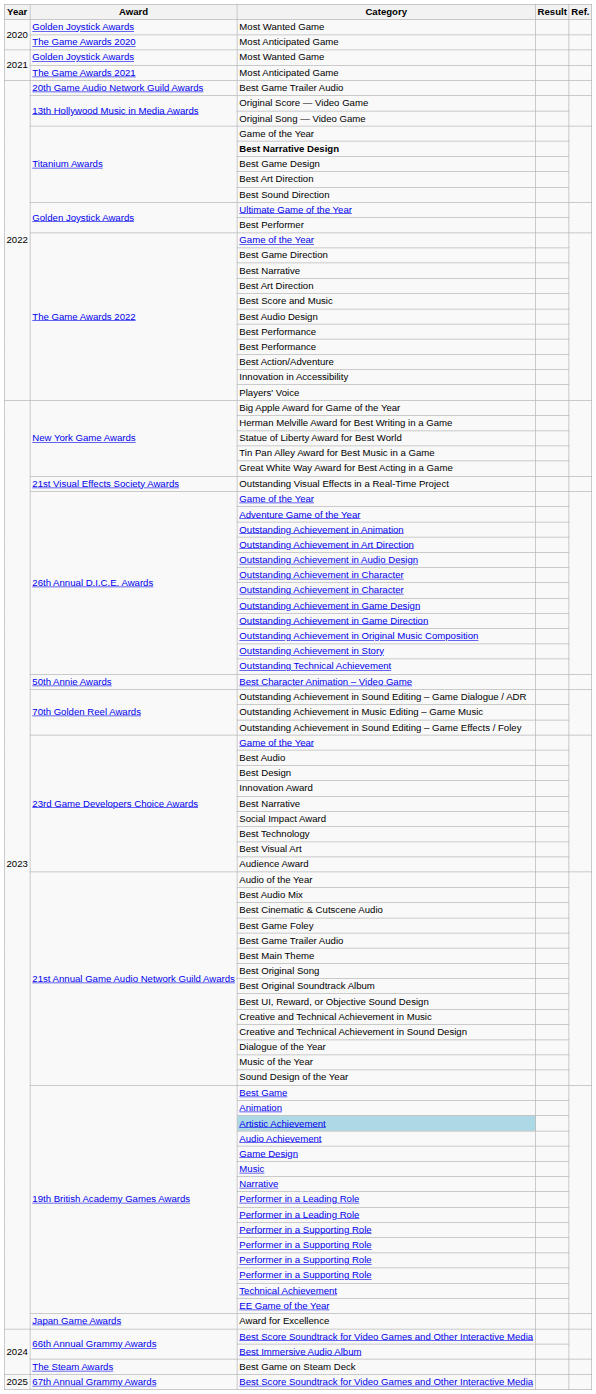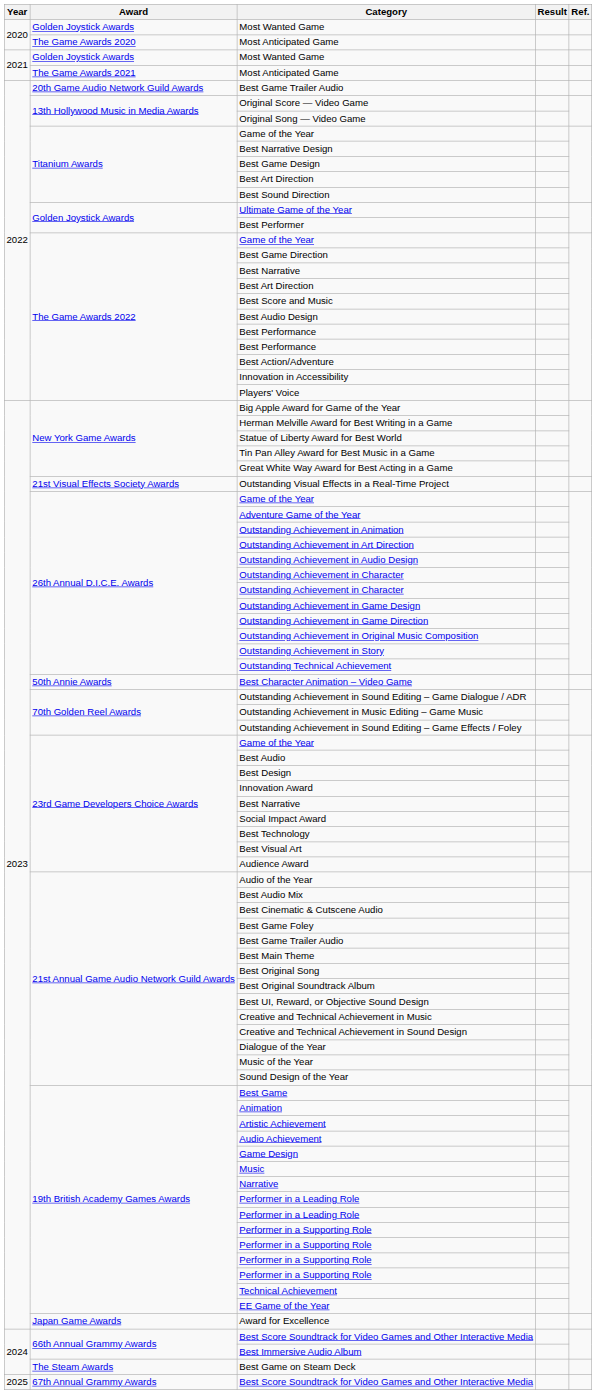(289, 149) bold -> (286, 149) normal
(283, 1123) lightblue background -> (283, 1123) no background
